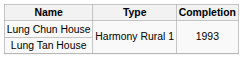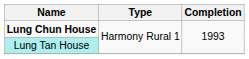(49, 29) normal -> (51, 29) bold
(49, 45) no background -> (51, 45) paleturquoise background
